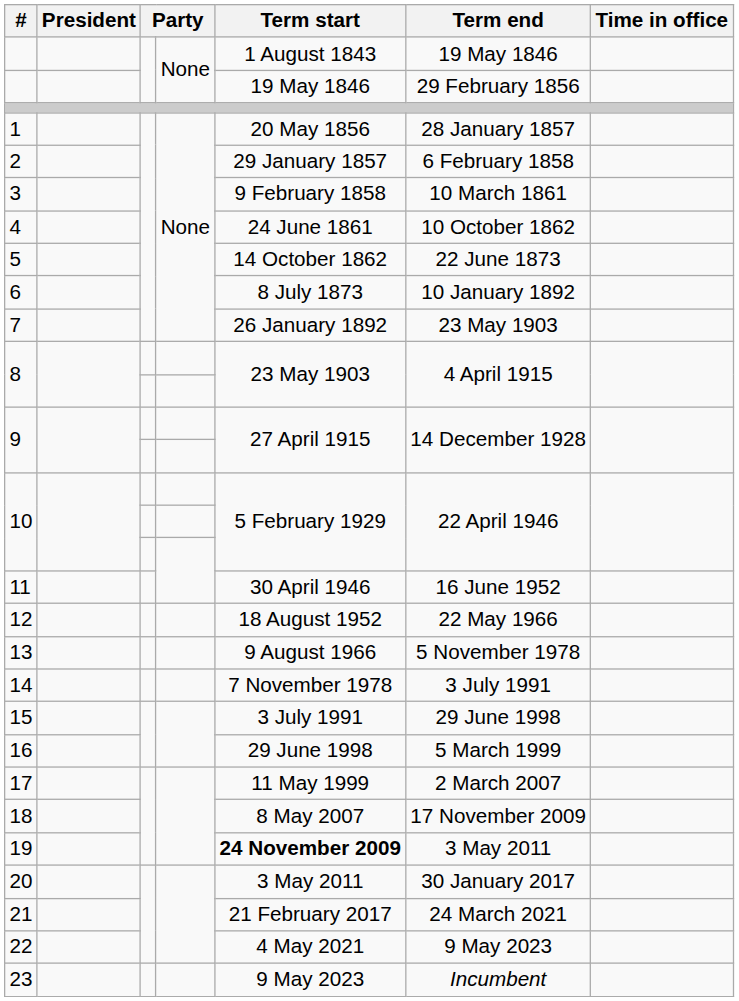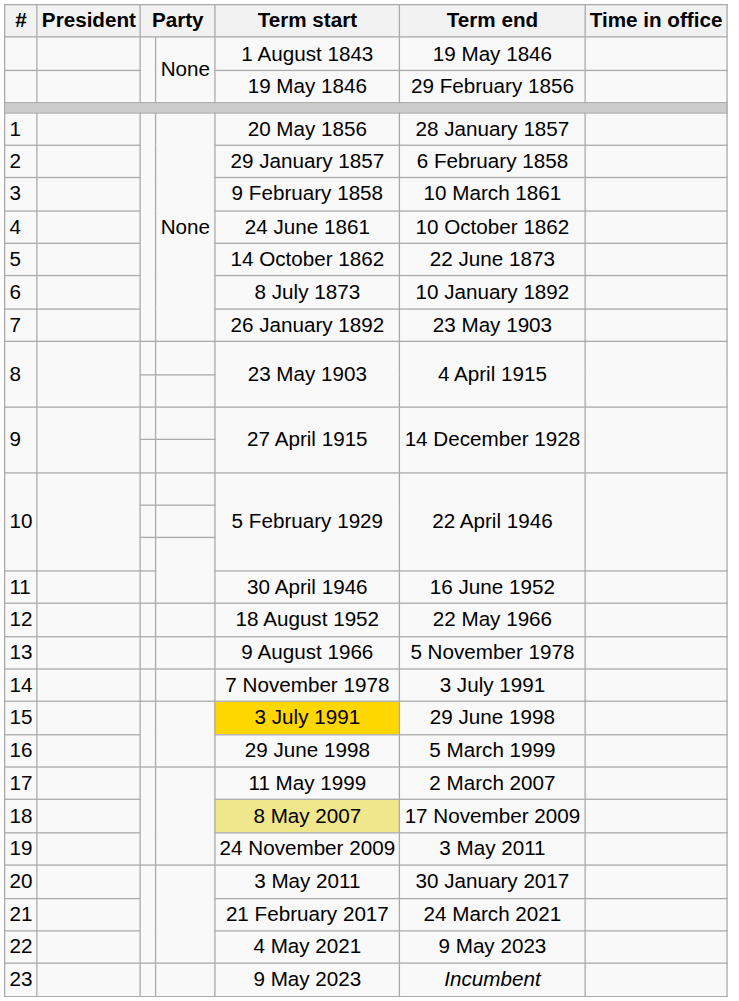(310, 717) no background -> (307, 717) gold background
(310, 815) no background -> (307, 815) khaki background
(310, 848) bold -> (307, 848) normal
